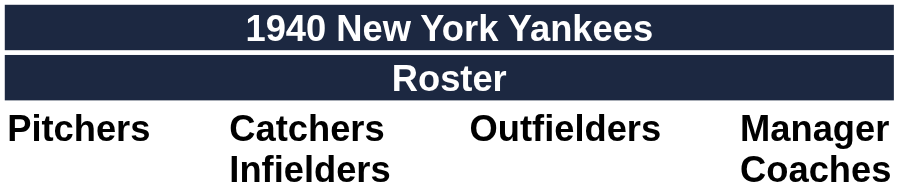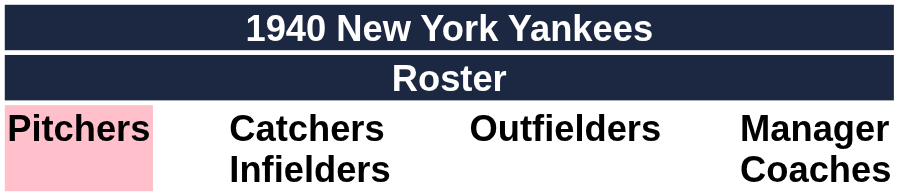(79, 128) no background -> (79, 128) pink background
